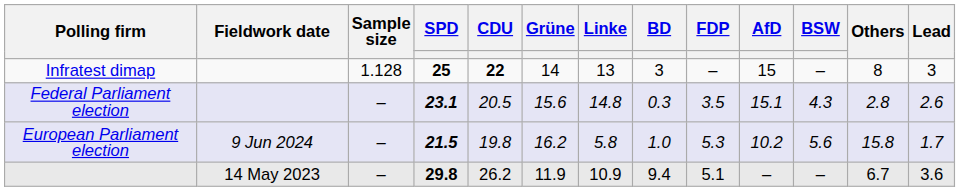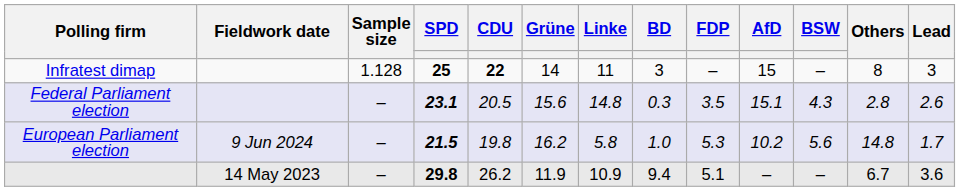(605, 71) 13 -> (605, 71) 11
(878, 143) 15.8 -> (878, 143) 14.8
